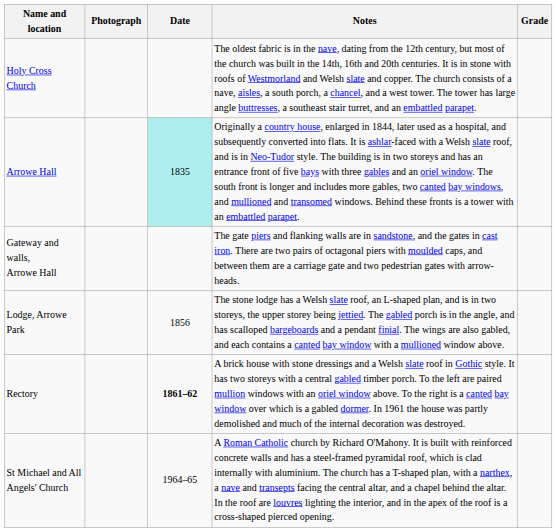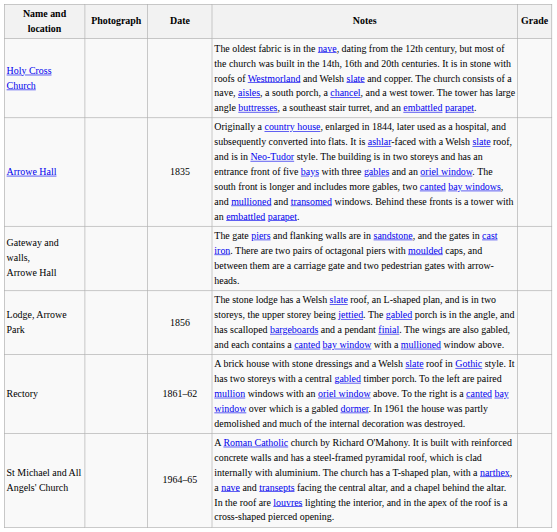(180, 172) paleturquoise background -> (180, 172) no background
(180, 394) bold -> (180, 394) normal
